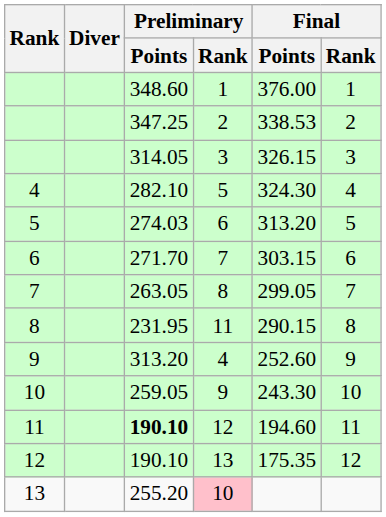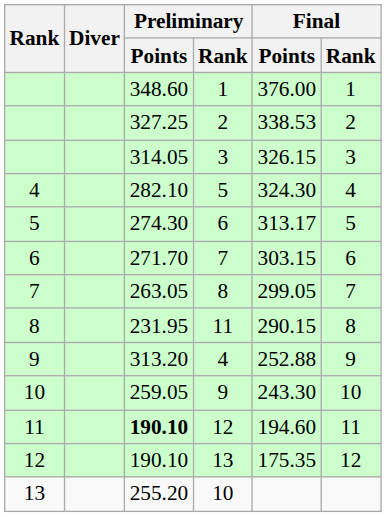(159, 122) 347.25 -> (159, 122) 327.25
(159, 223) 274.03 -> (159, 223) 274.30
(287, 223) 313.20 -> (287, 223) 313.17
(287, 358) 252.60 -> (287, 358) 252.88
(223, 493) pink background -> (223, 493) no background
